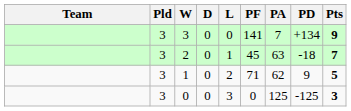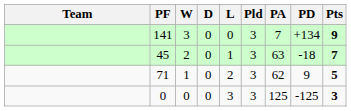columns swapped: (162, 14) <-> (253, 14)
